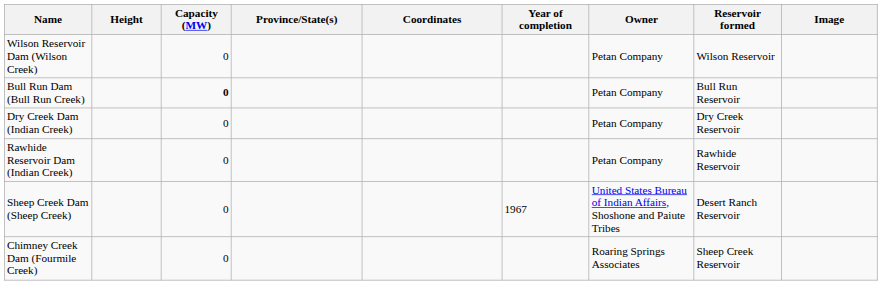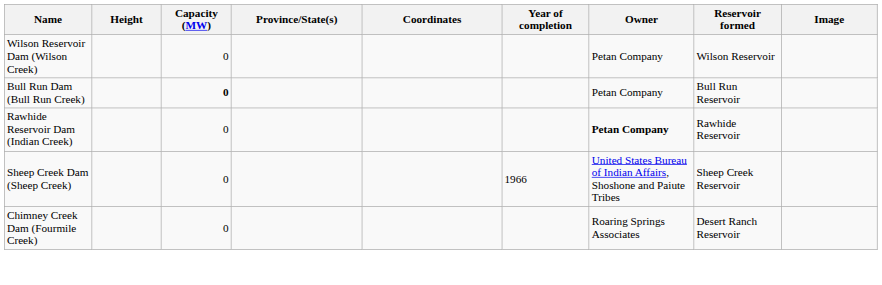- row: (43, 123)
(627, 160) normal -> (630, 129) bold
(516, 209) 1967 -> (516, 178) 1966
(727, 209) Desert Ranch Reservoir -> (725, 178) Sheep Creek Reservoir
(725, 258) Sheep Creek Reservoir -> (727, 228) Desert Ranch Reservoir
